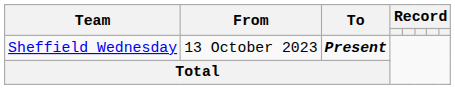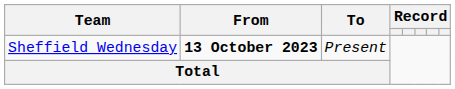(251, 48) normal -> (251, 48) bold
(356, 48) bold -> (356, 48) normal
